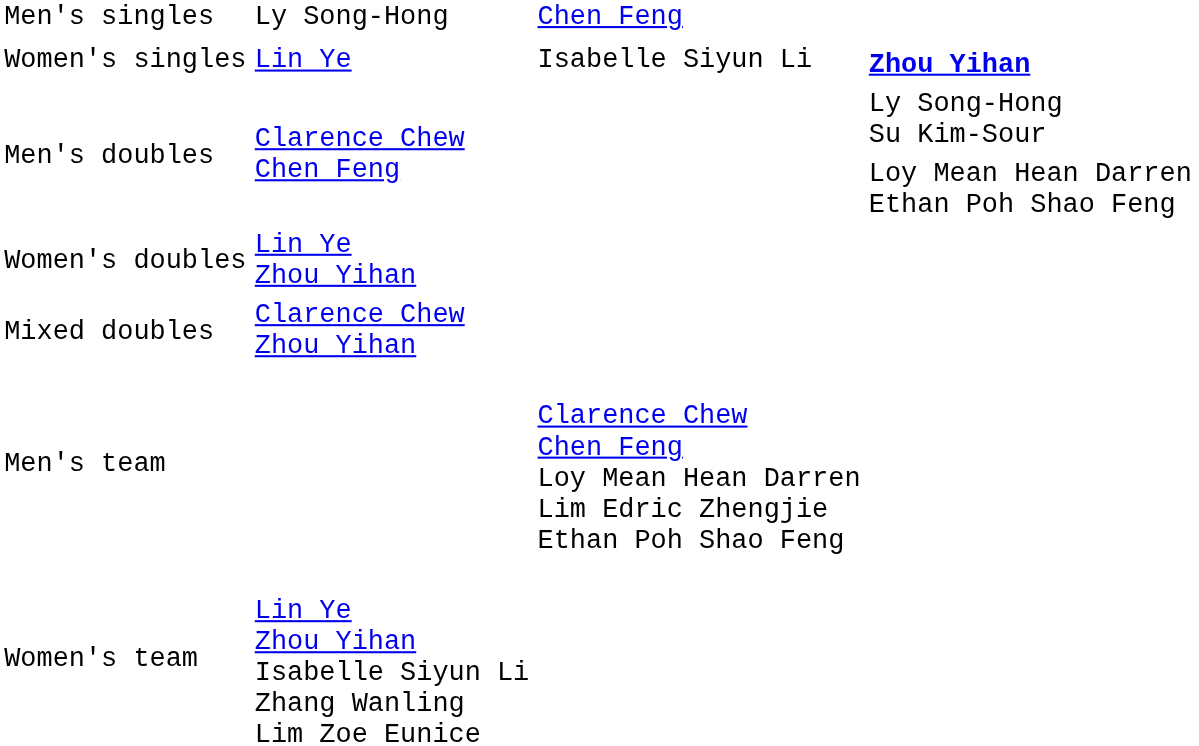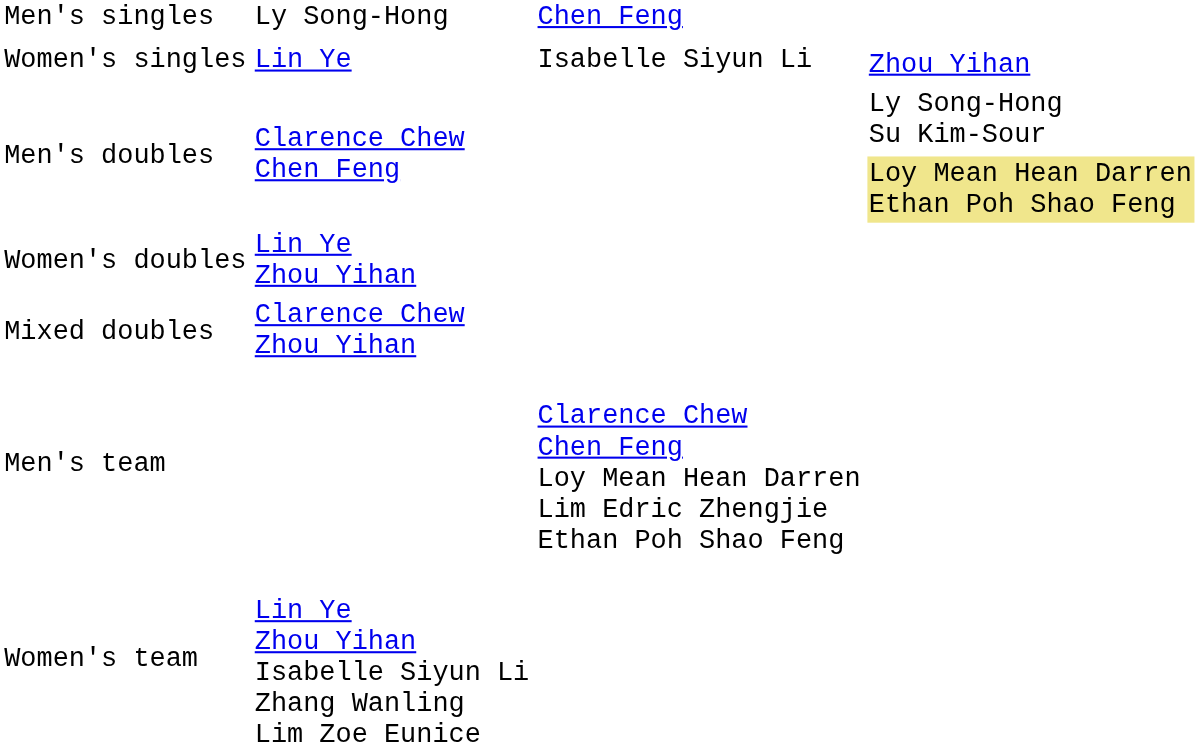(950, 64) bold -> (950, 64) normal
(1030, 190) no background -> (1030, 190) khaki background
